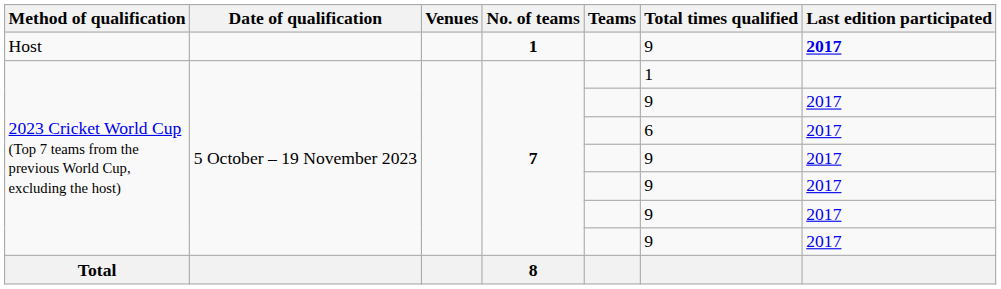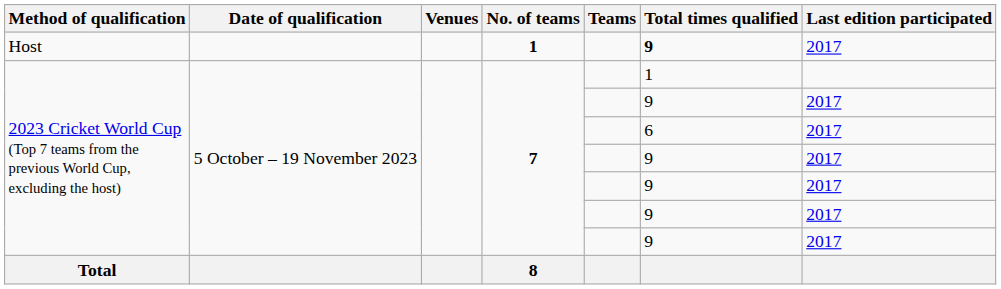(649, 46) normal -> (649, 46) bold
(824, 46) bold -> (824, 46) normal
